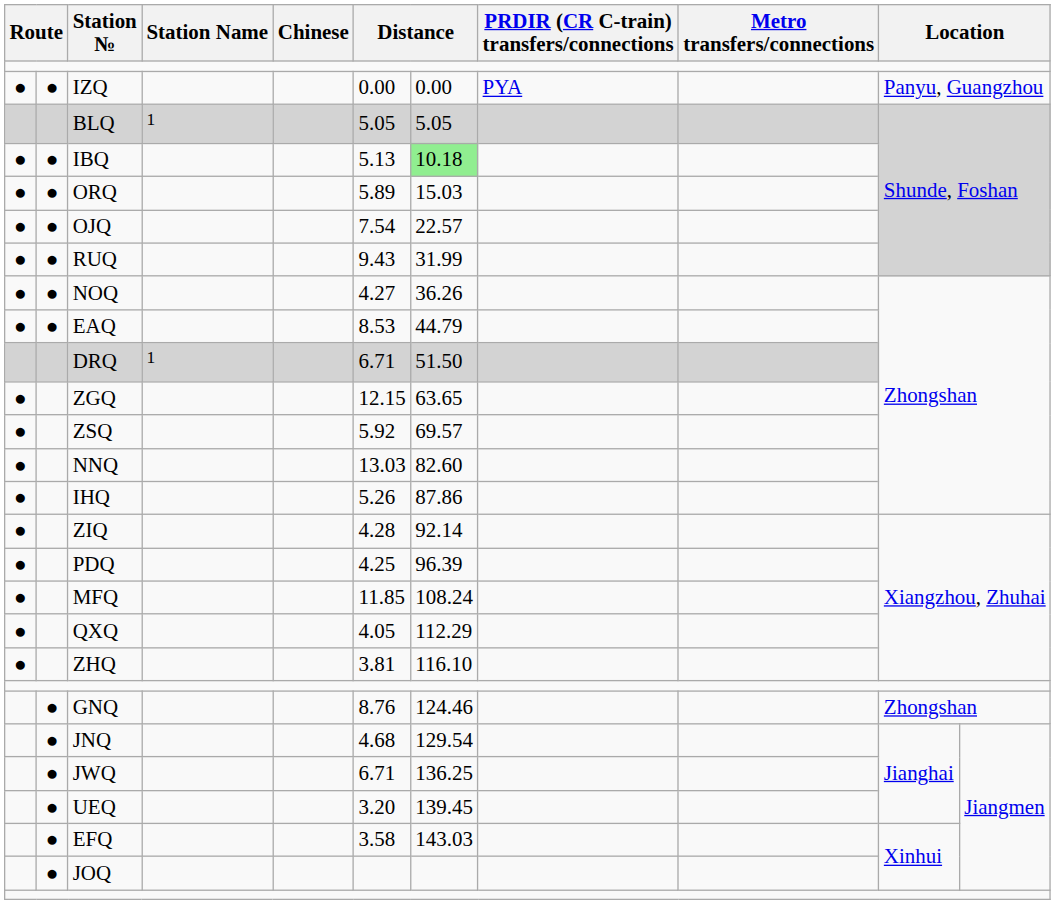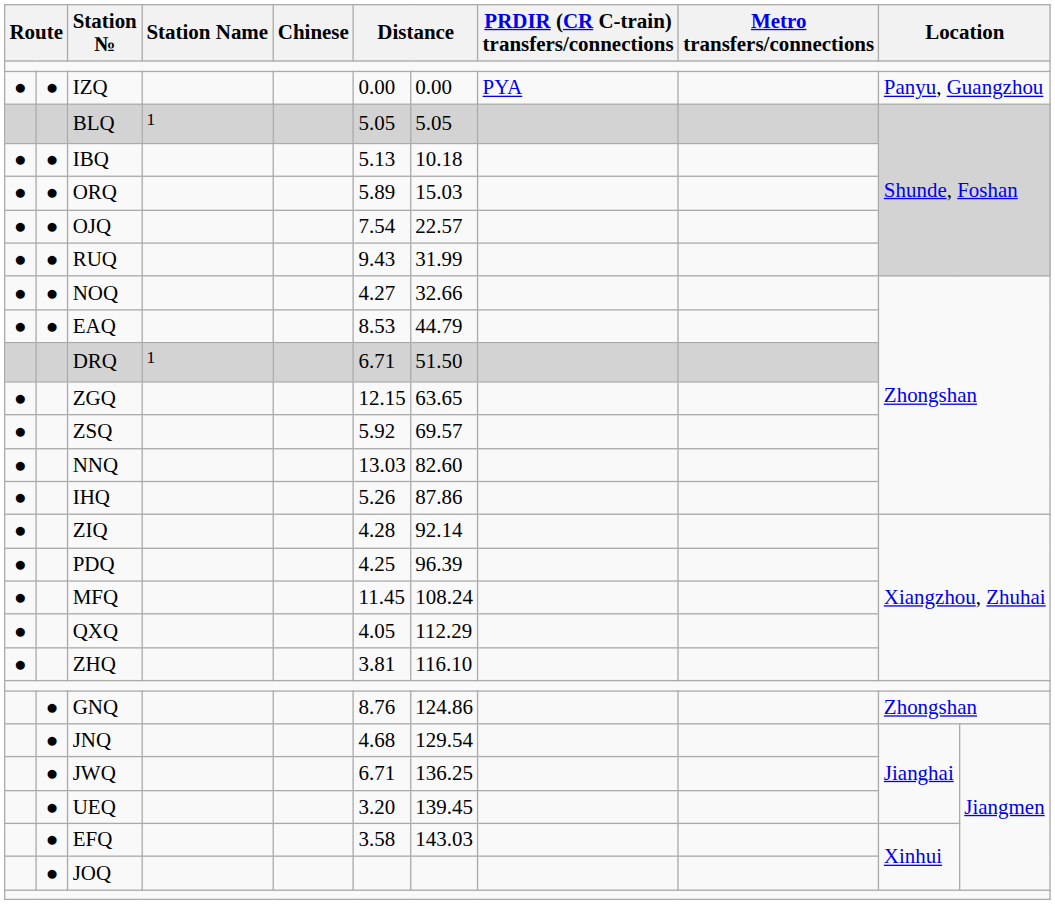(439, 159) lightgreen background -> (439, 159) no background
(439, 292) 36.26 -> (439, 292) 32.66
(382, 597) 11.85 -> (382, 597) 11.45
(444, 706) 124.46 -> (444, 706) 124.86
